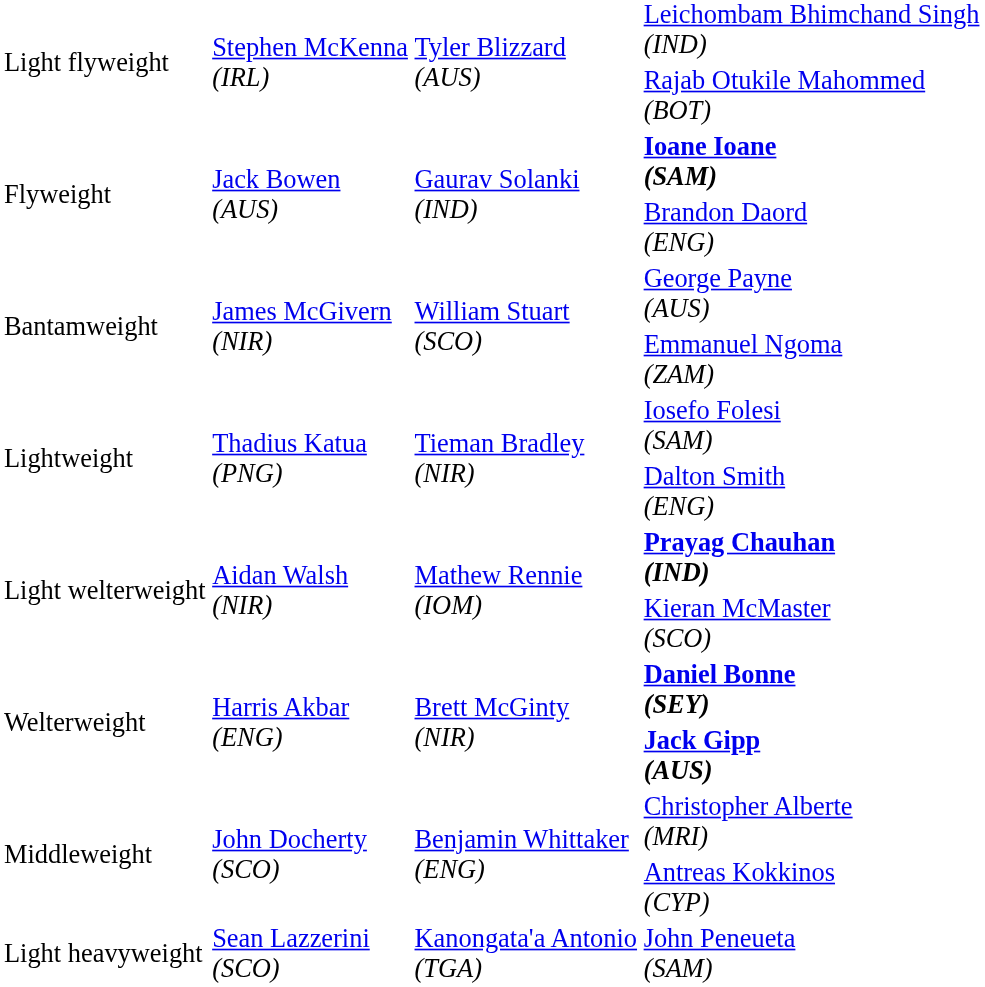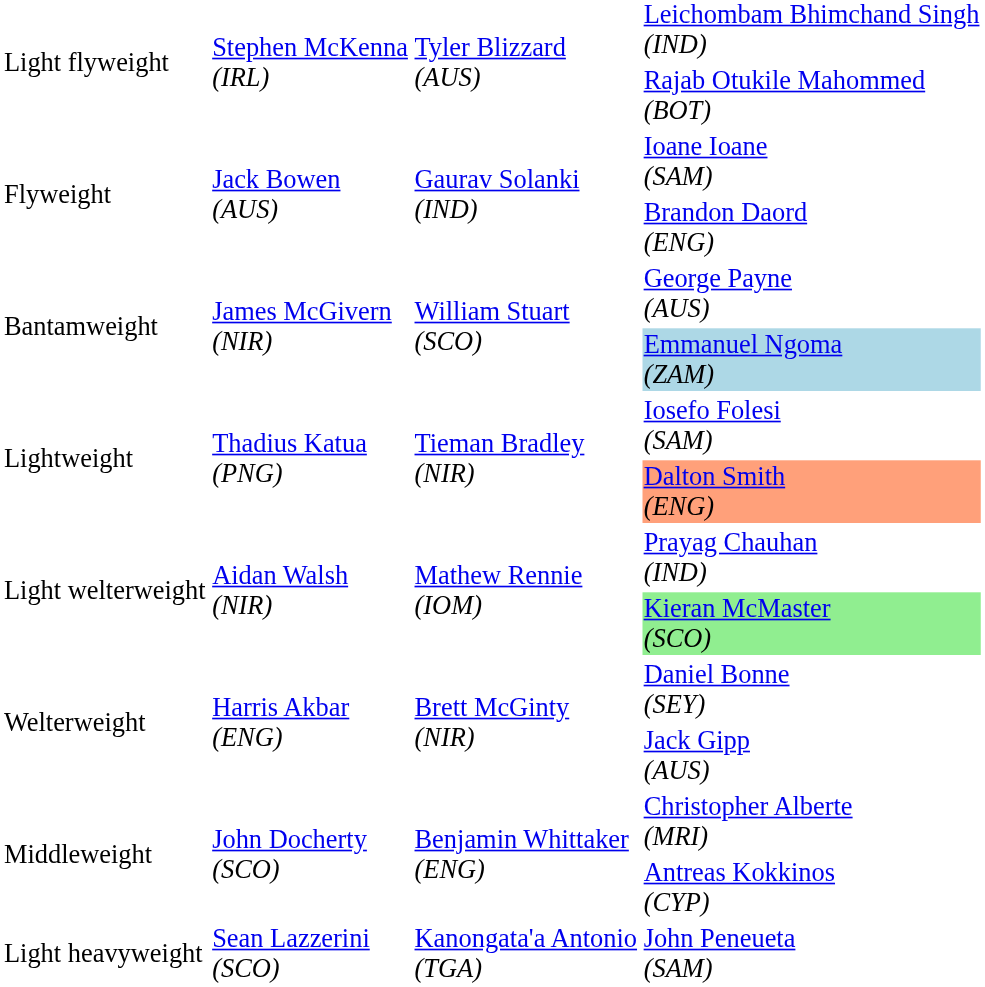(710, 161) bold -> (706, 161) normal
(743, 359) no background -> (743, 359) lightblue background
(714, 491) no background -> (714, 491) lightsalmon background
(739, 557) bold -> (731, 557) normal
(737, 623) no background -> (737, 623) lightgreen background
(720, 689) bold -> (717, 689) normal
(702, 755) bold -> (697, 755) normal
